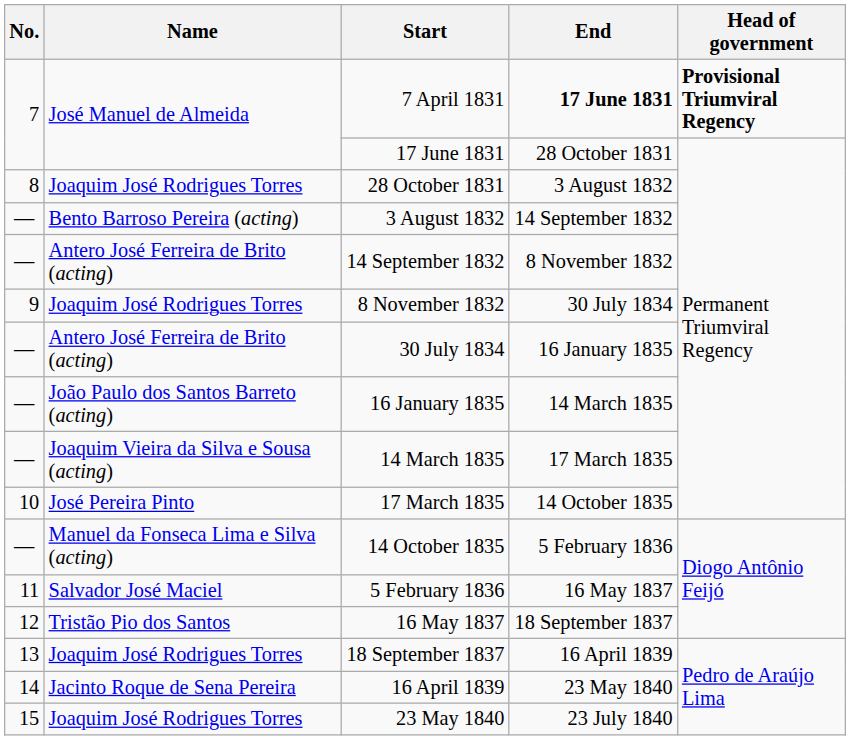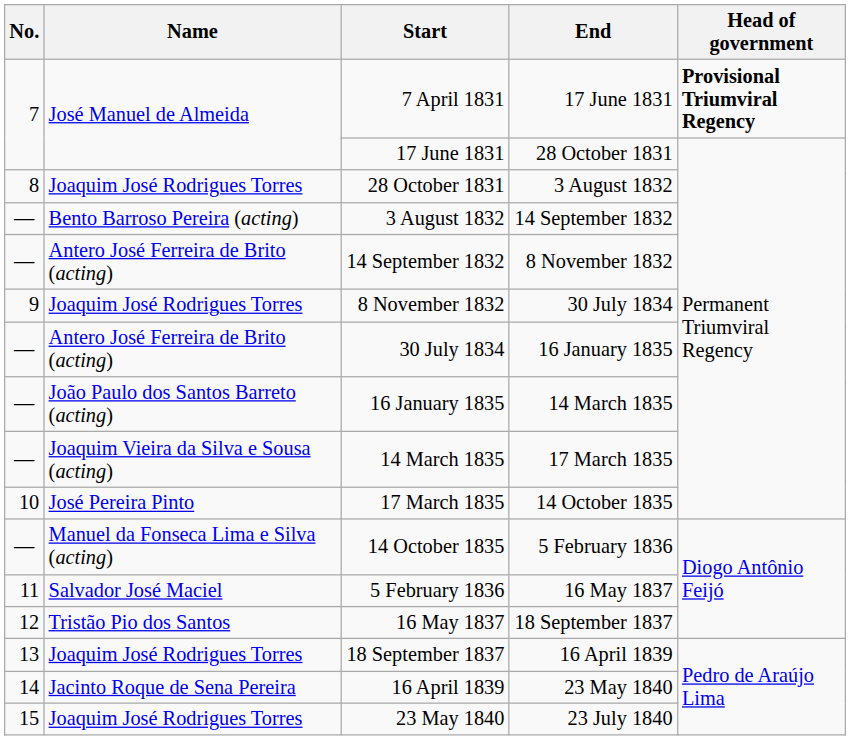(616, 98) bold -> (618, 98) normal
